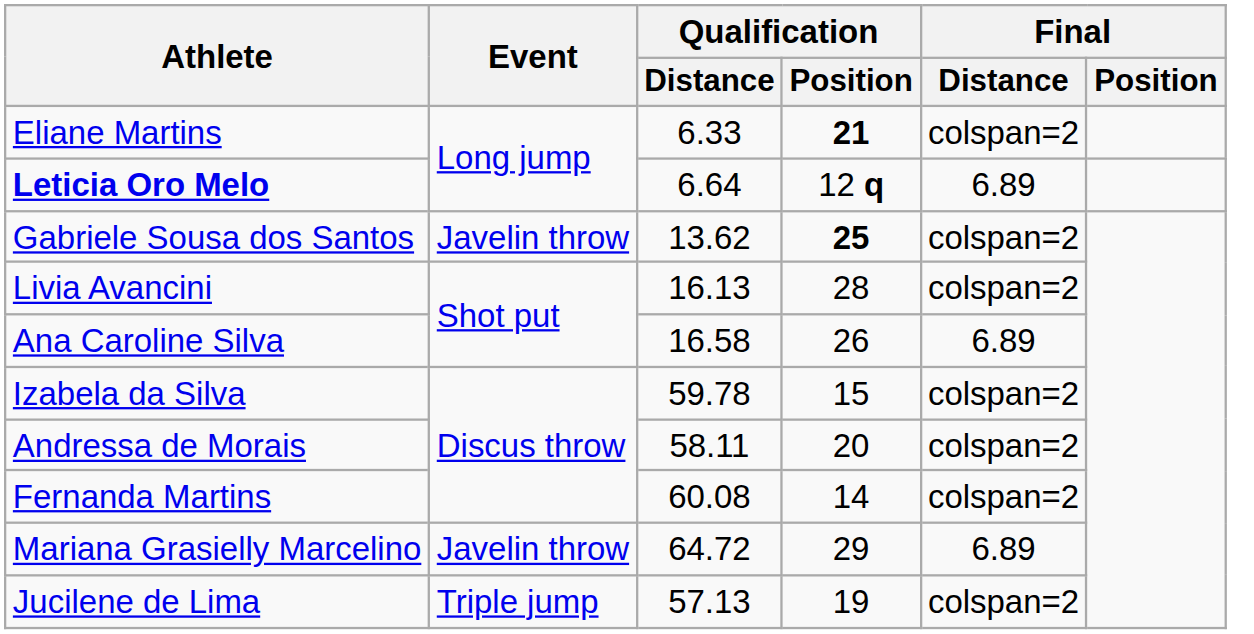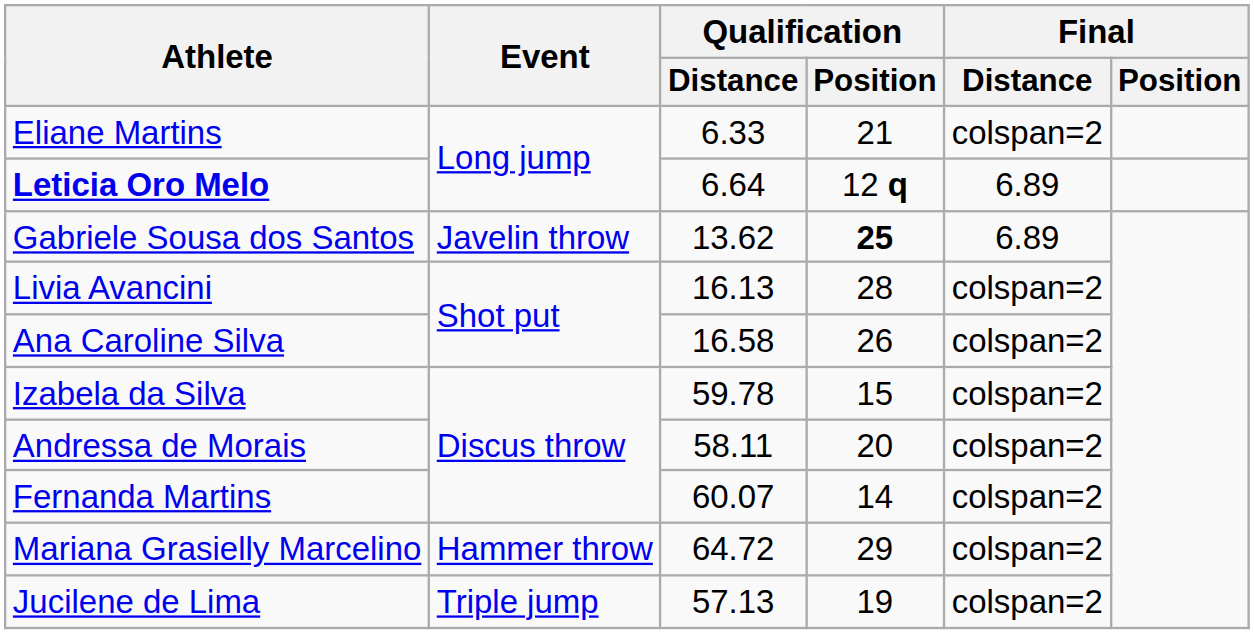(851, 133) bold -> (875, 133) normal
(1004, 237) colspan=2 -> (1027, 237) 6.89
(1004, 341) 6.89 -> (1027, 341) colspan=2
(709, 498) 60.08 -> (733, 498) 60.07
(533, 550) Javelin throw -> (545, 550) Hammer throw
(1004, 550) 6.89 -> (1027, 550) colspan=2
